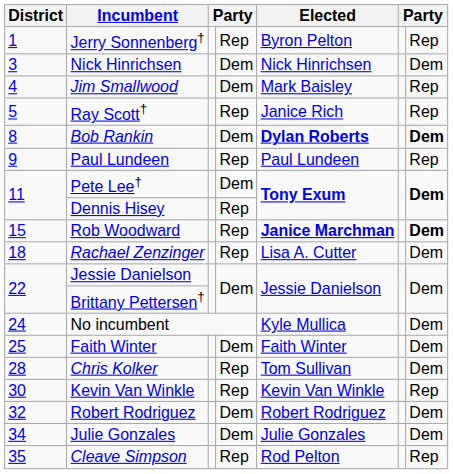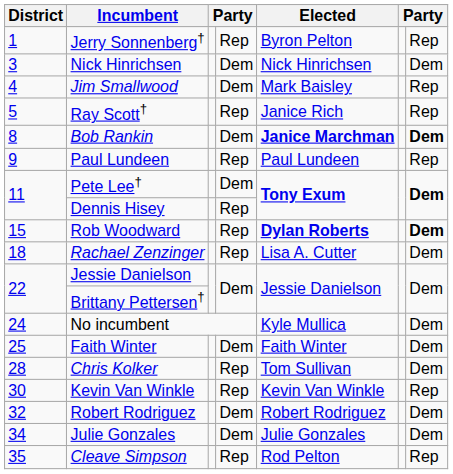(315, 136) Dylan Roberts -> (328, 136) Janice Marchman
(328, 230) Janice Marchman -> (315, 230) Dylan Roberts
